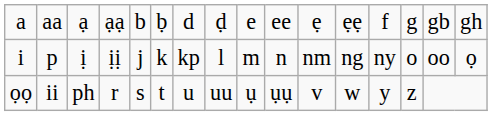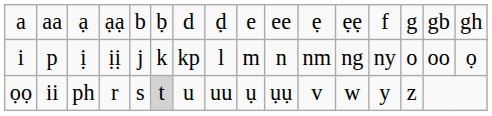(162, 92) no background -> (162, 92) lightgrey background
